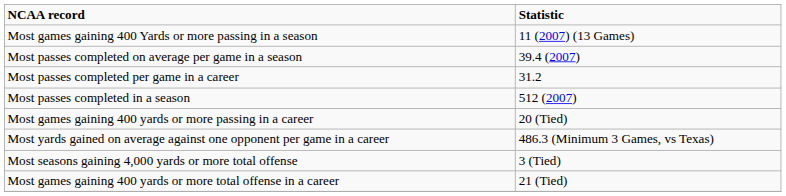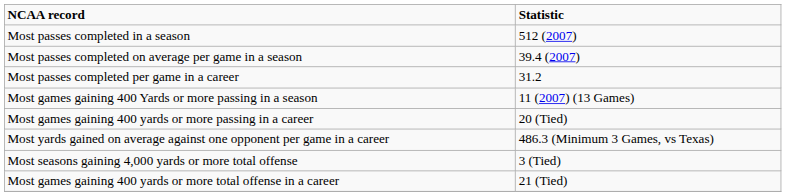rows swapped: (99, 98) <-> (162, 35)
